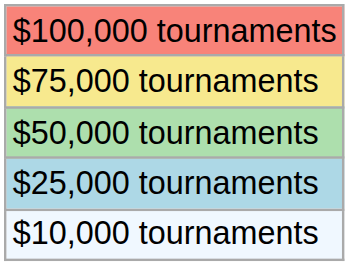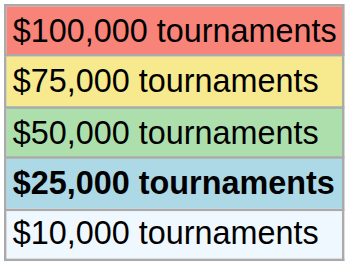(166, 183) normal -> (174, 183) bold
